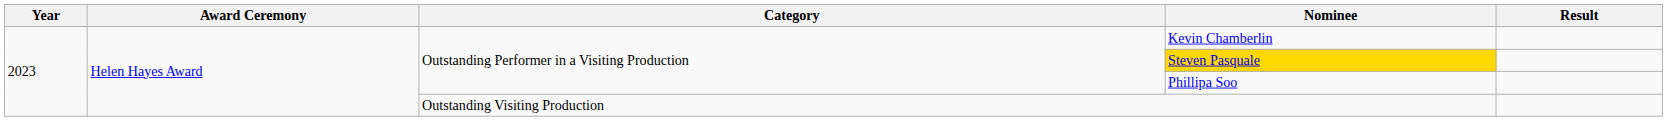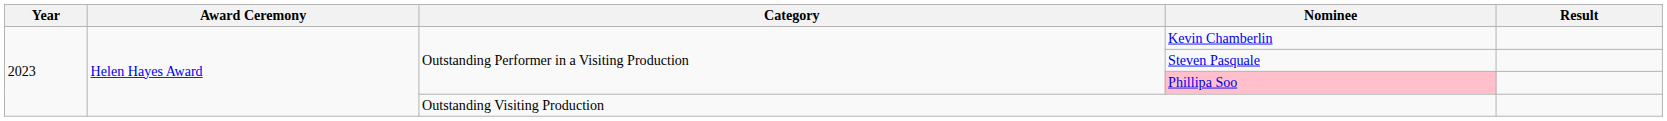(1214, 60) gold background -> (1214, 60) no background
(1203, 82) no background -> (1203, 82) pink background
